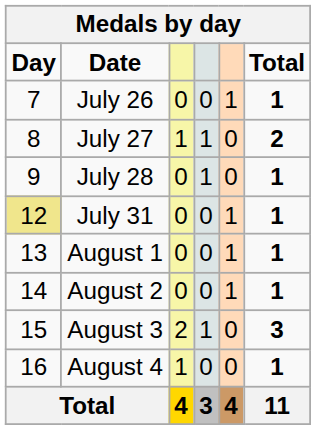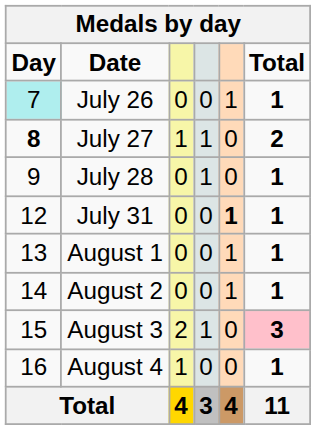(34, 100) no background -> (34, 100) paleturquoise background
(34, 139) normal -> (34, 139) bold
(34, 215) khaki background -> (34, 215) no background
(231, 215) normal -> (231, 215) bold
(277, 329) no background -> (277, 329) pink background
